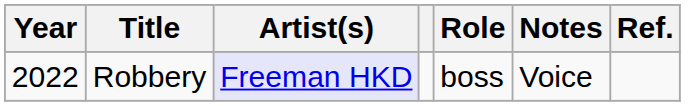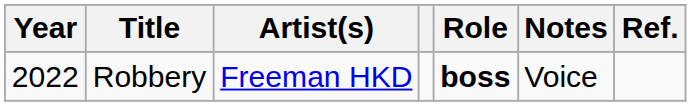(316, 76) lavender background -> (316, 76) no background
(472, 76) normal -> (475, 76) bold
